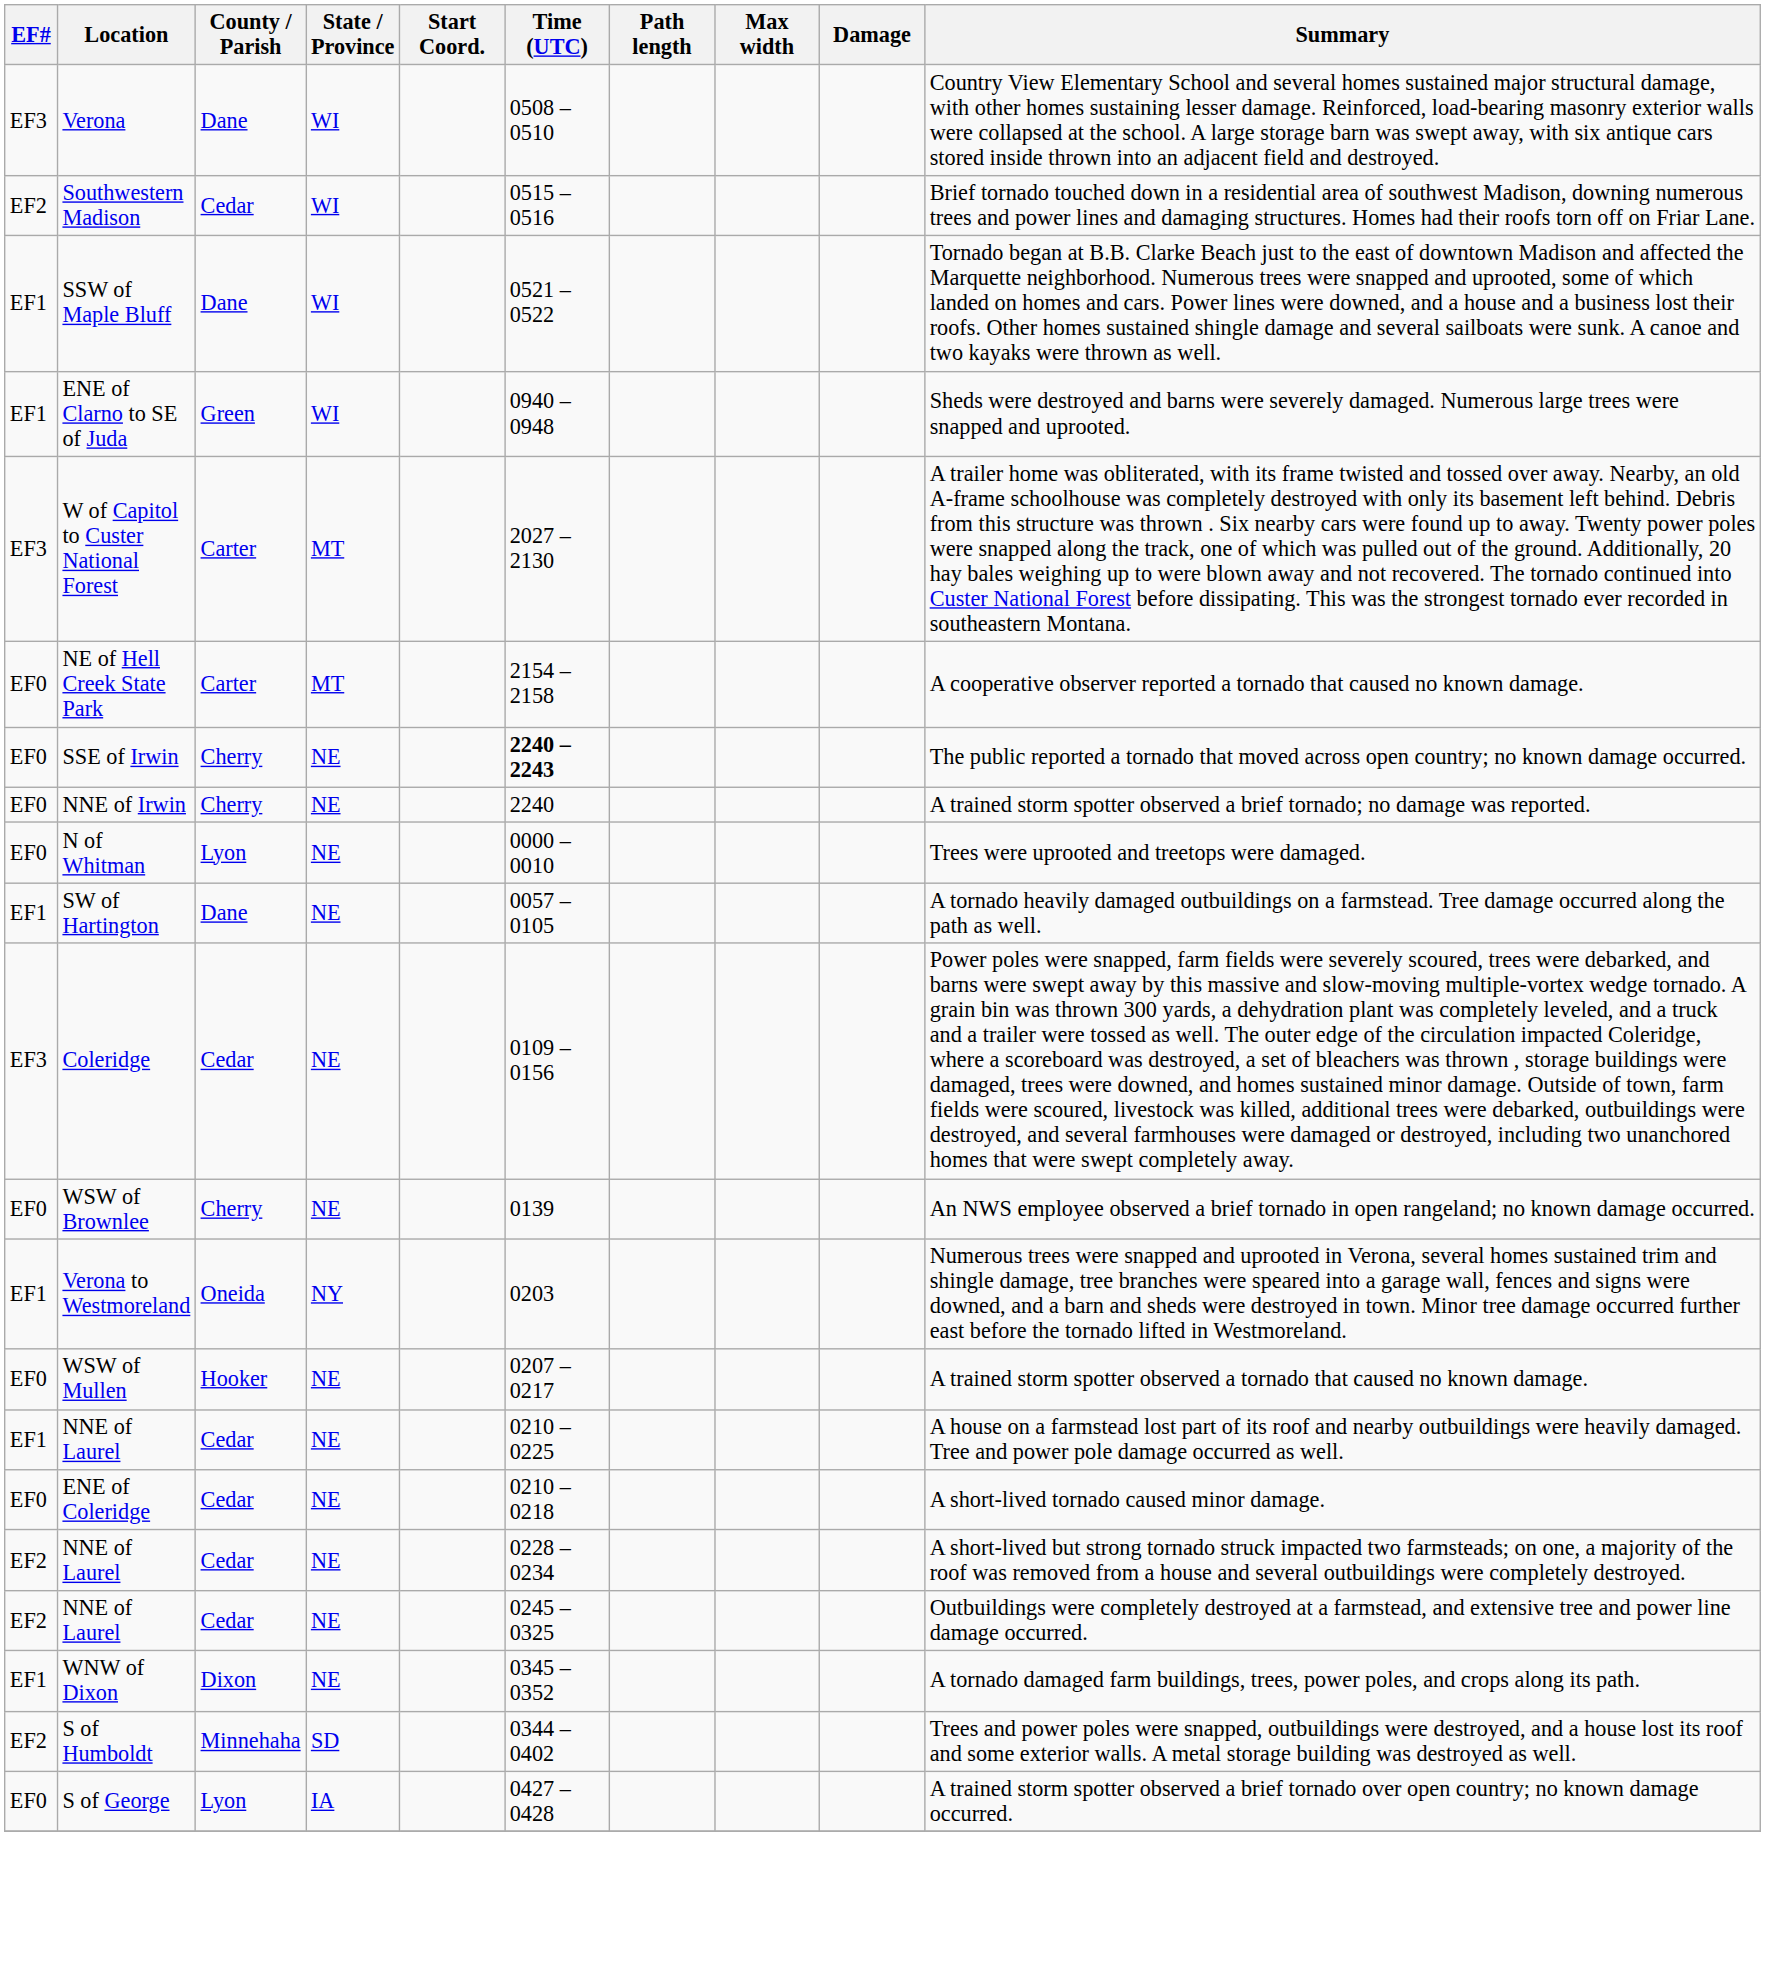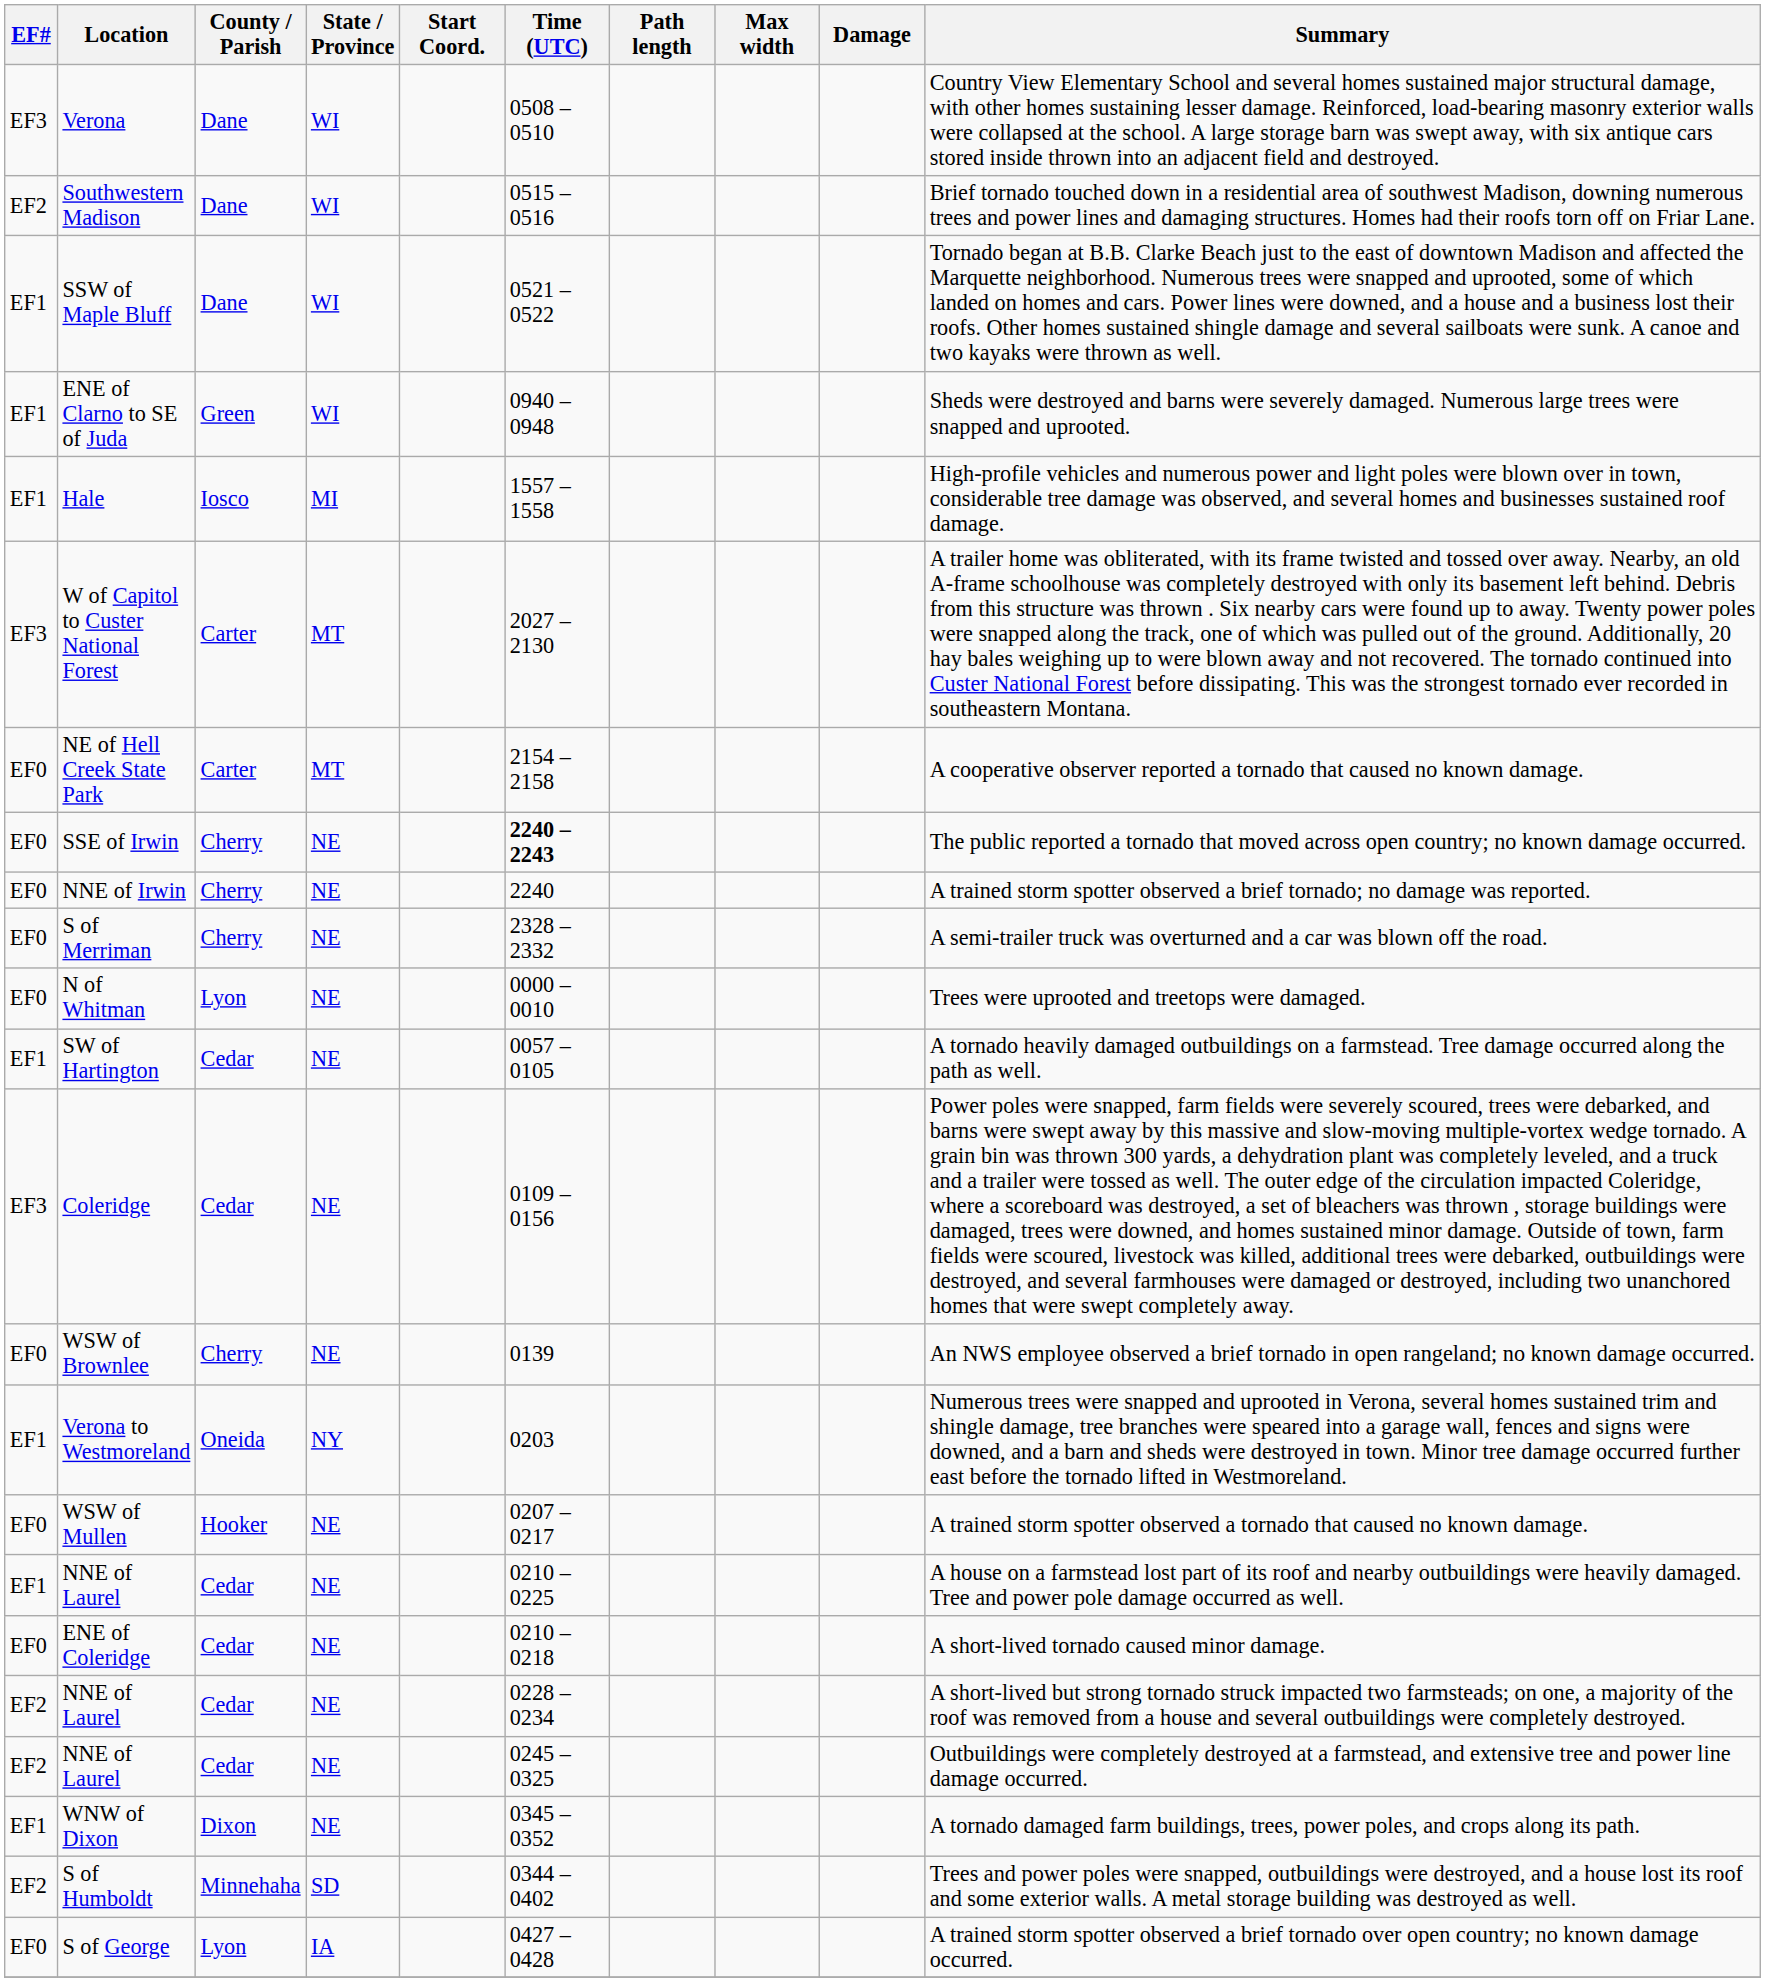(227, 205) Cedar -> (224, 205) Dane
+ row: (28, 498)
+ row: (28, 937)
(224, 912) Dane -> (227, 1058) Cedar
